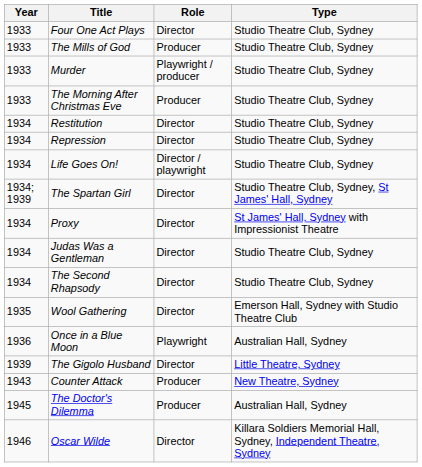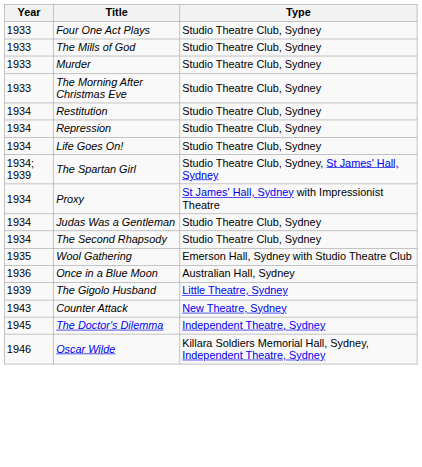- column: (193, 13)
(290, 405) Australian Hall, Sydney -> (254, 325) Independent Theatre, Sydney
